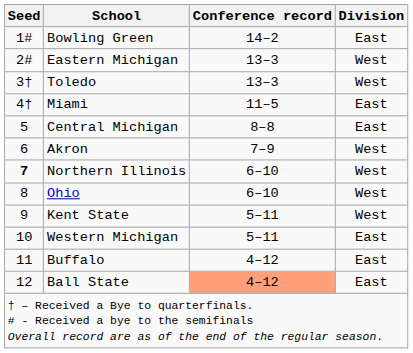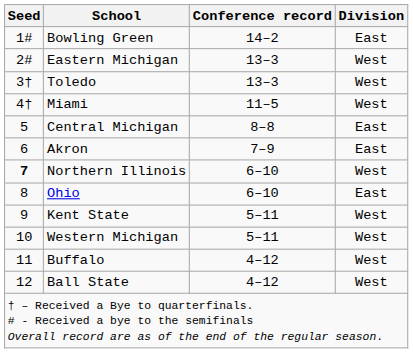(371, 105) East -> (371, 105) West
(371, 149) West -> (371, 149) East
(371, 194) West -> (371, 194) East
(371, 238) East -> (371, 238) West
(371, 260) East -> (371, 260) West
(262, 283) lightsalmon background -> (262, 283) no background
(371, 283) East -> (371, 283) West
